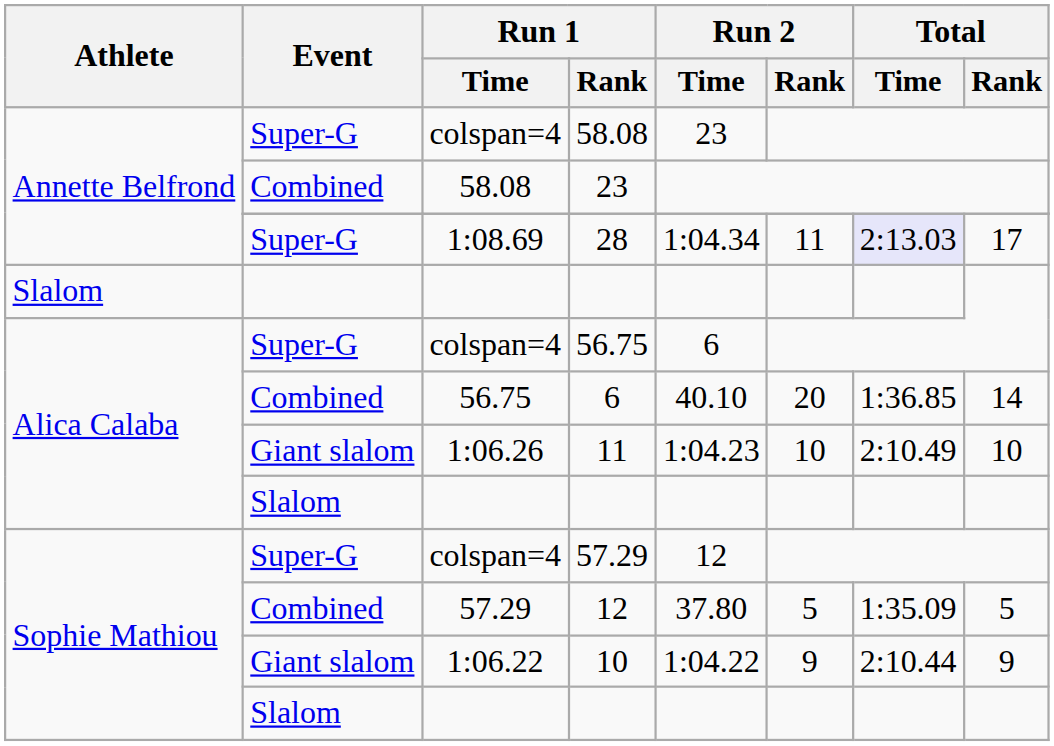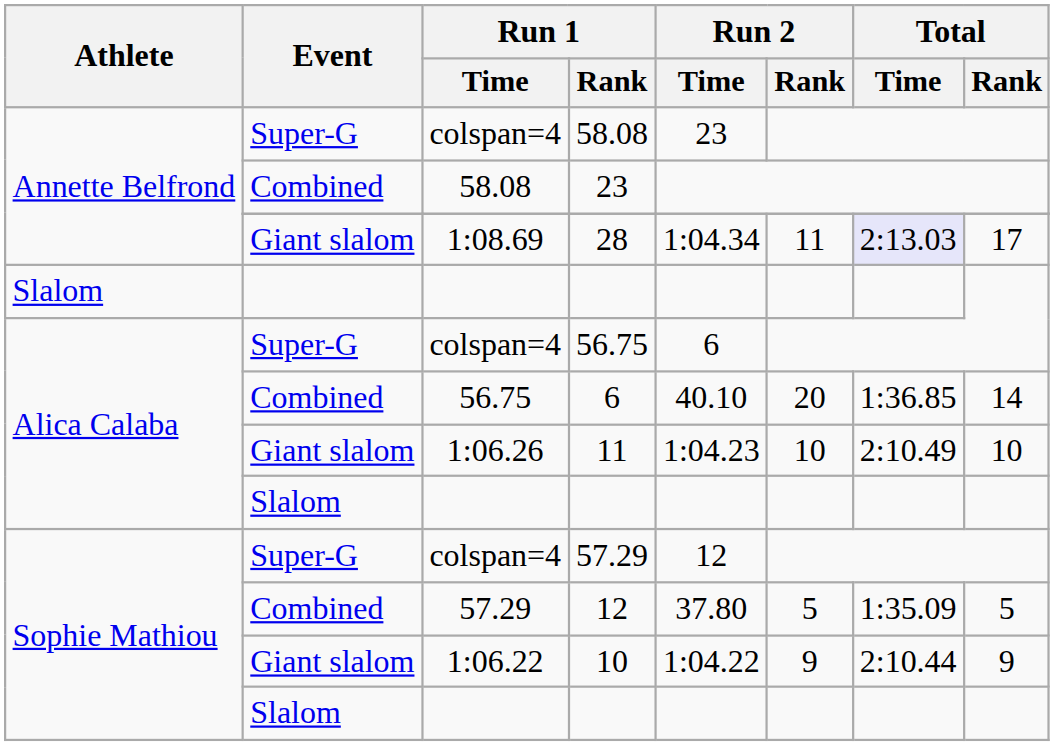(304, 239) Super-G -> (332, 239) Giant slalom
